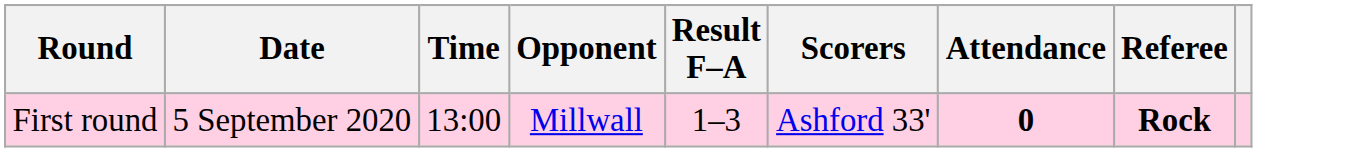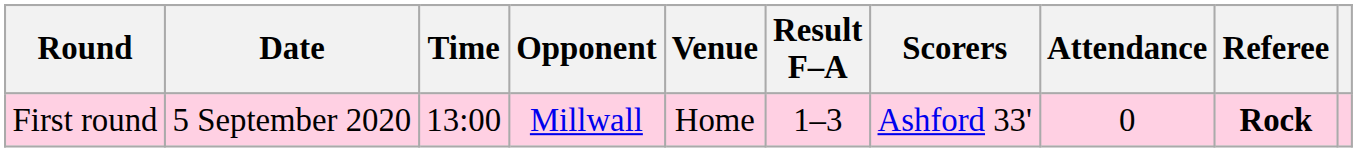+ column: (715, 48)
(1026, 119) bold -> (1127, 119) normal
